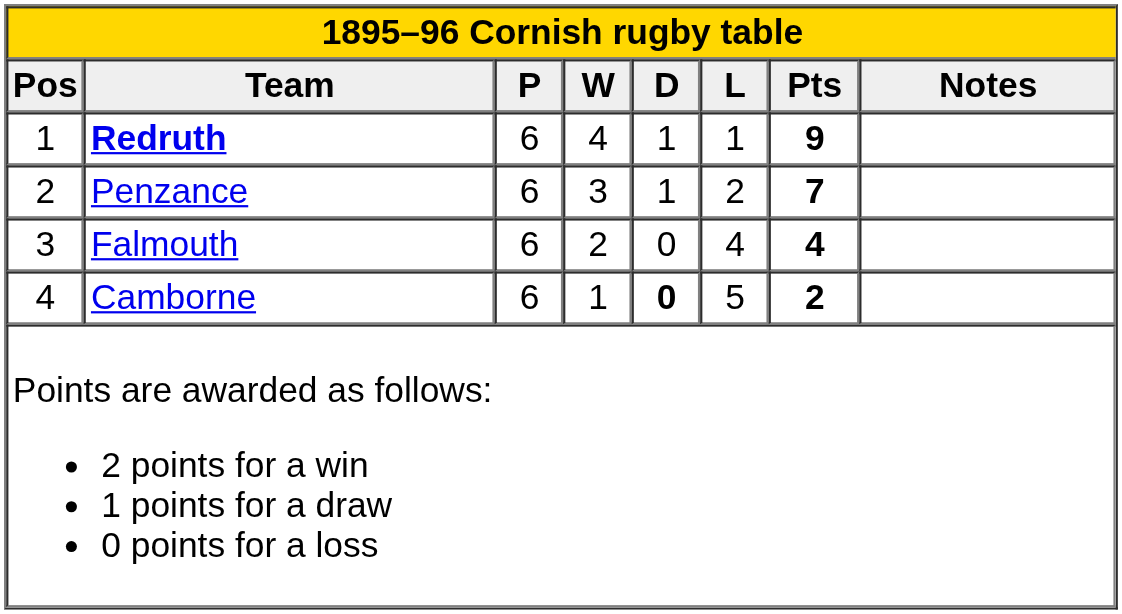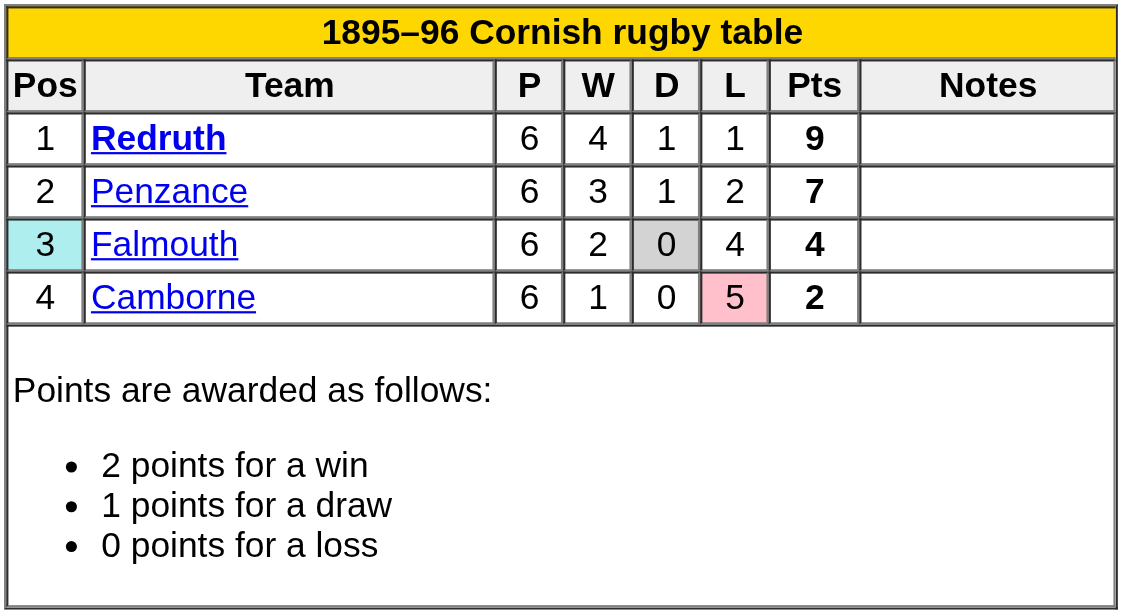(45, 244) no background -> (45, 244) paleturquoise background
(667, 244) no background -> (667, 244) lightgrey background
(667, 297) bold -> (667, 297) normal
(735, 297) no background -> (735, 297) pink background
